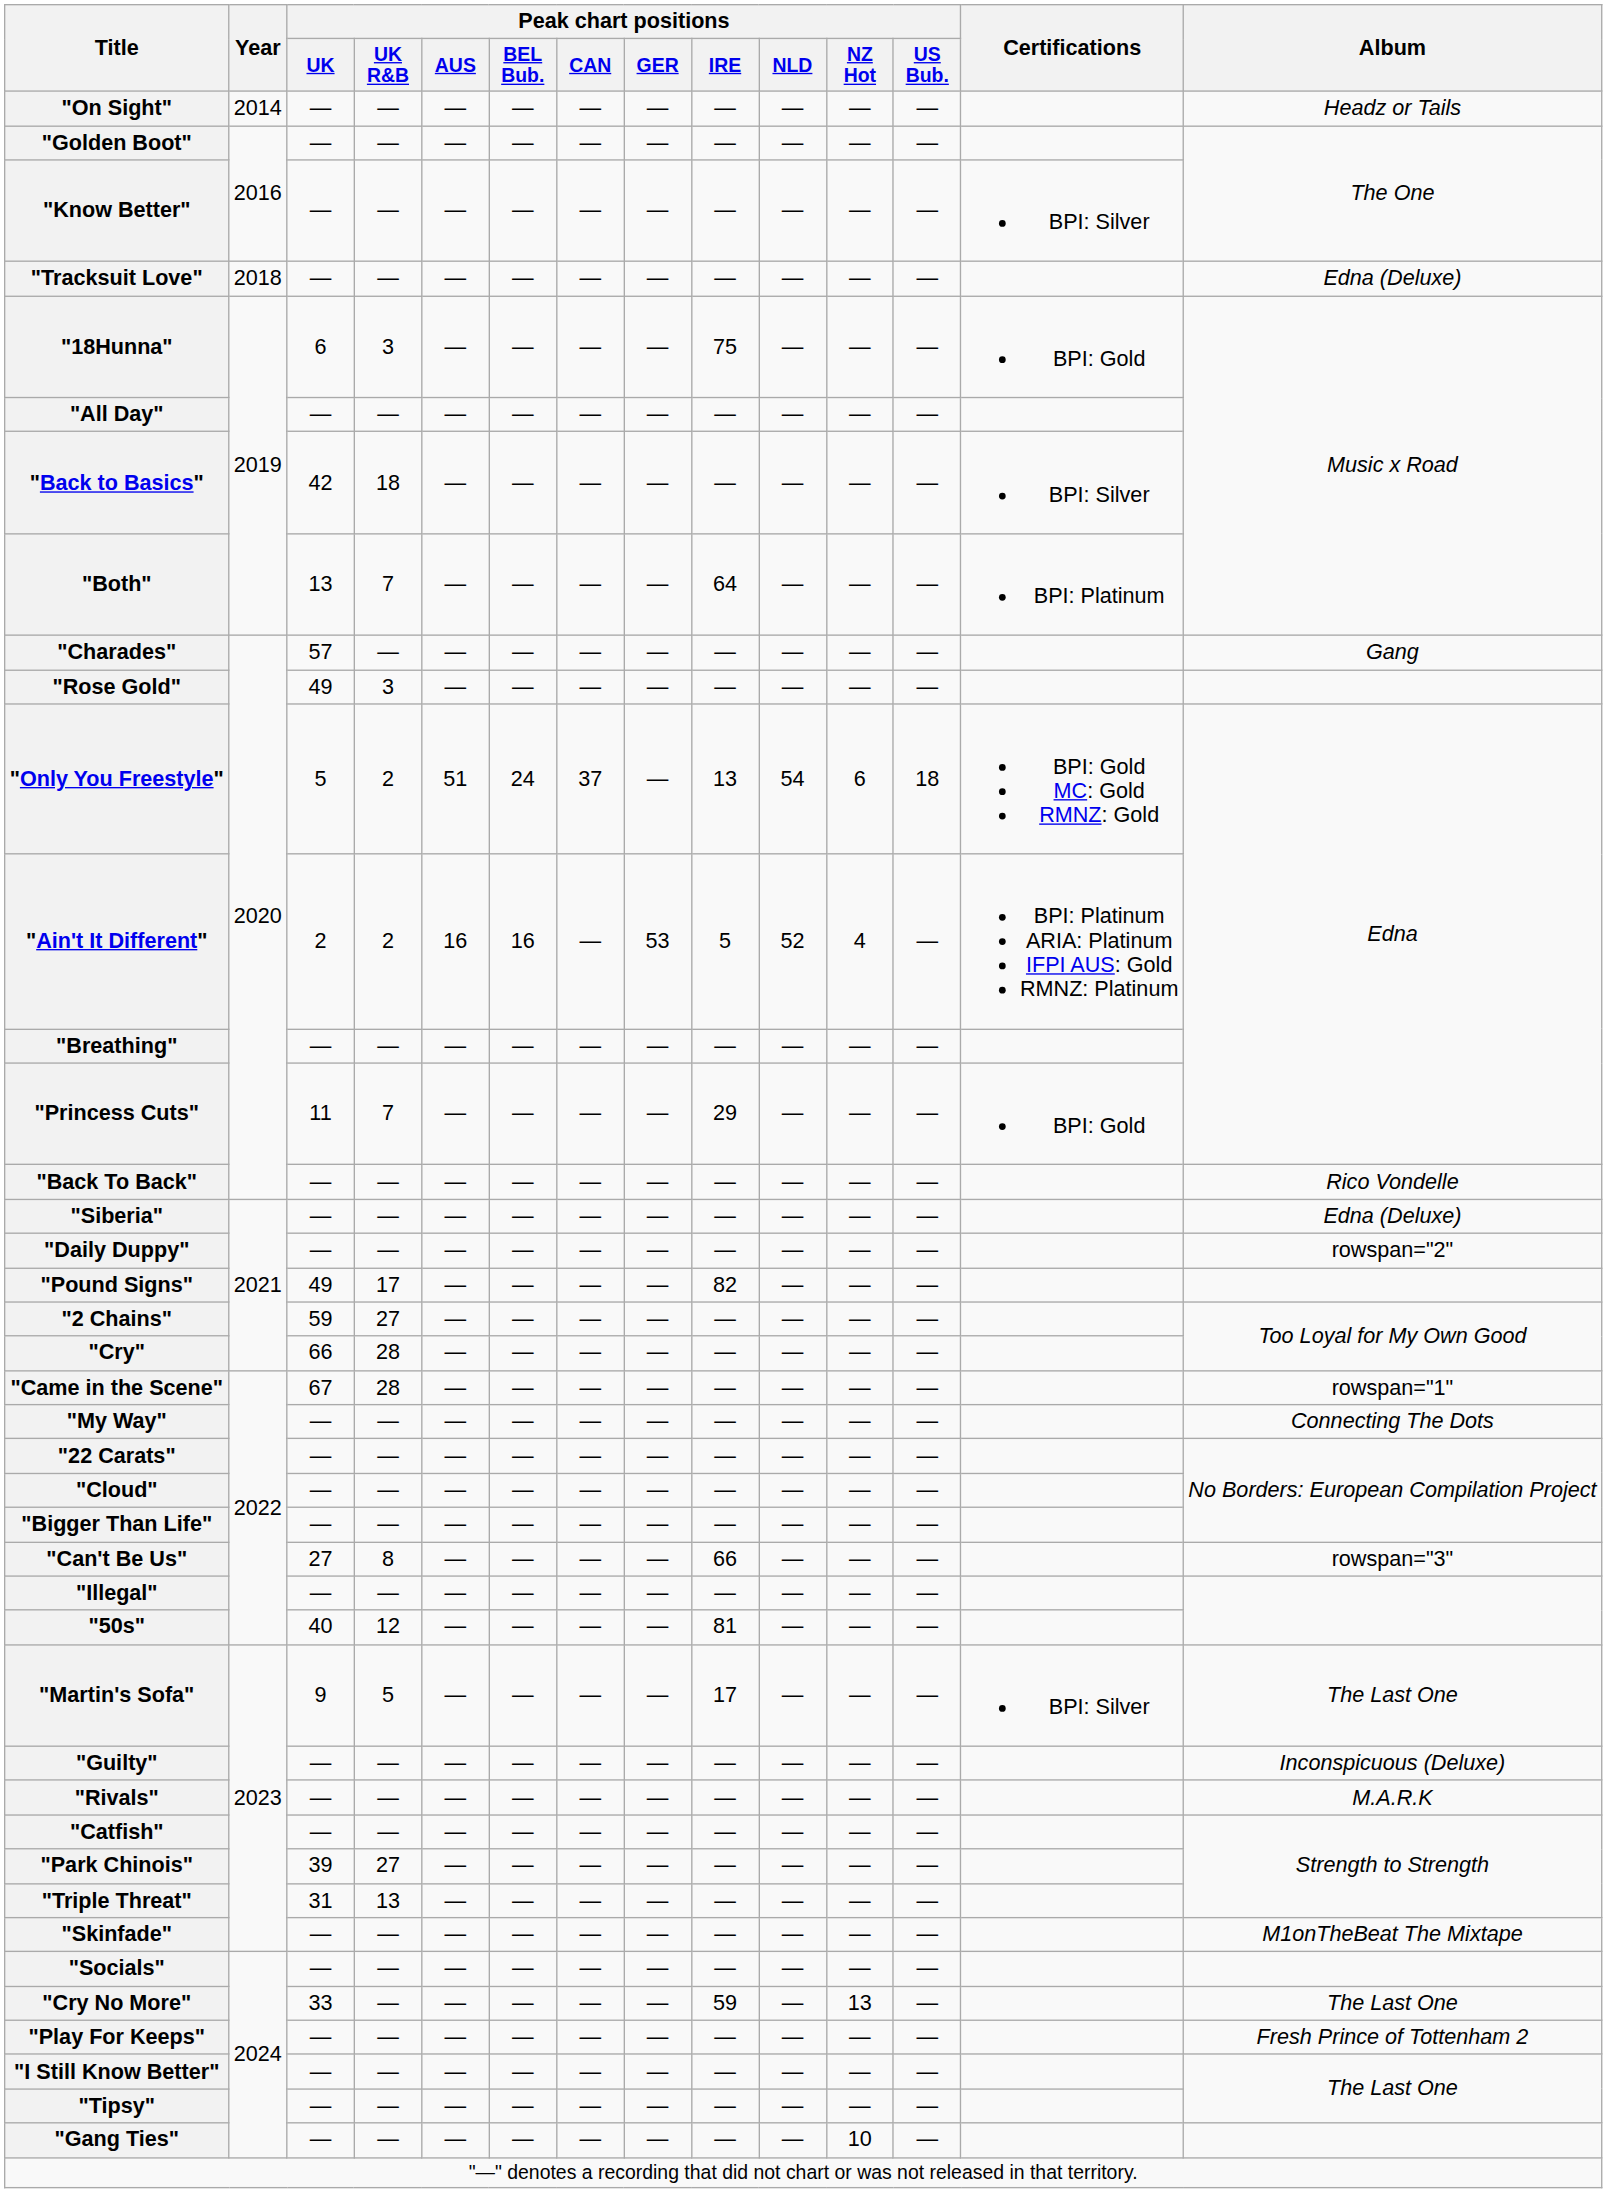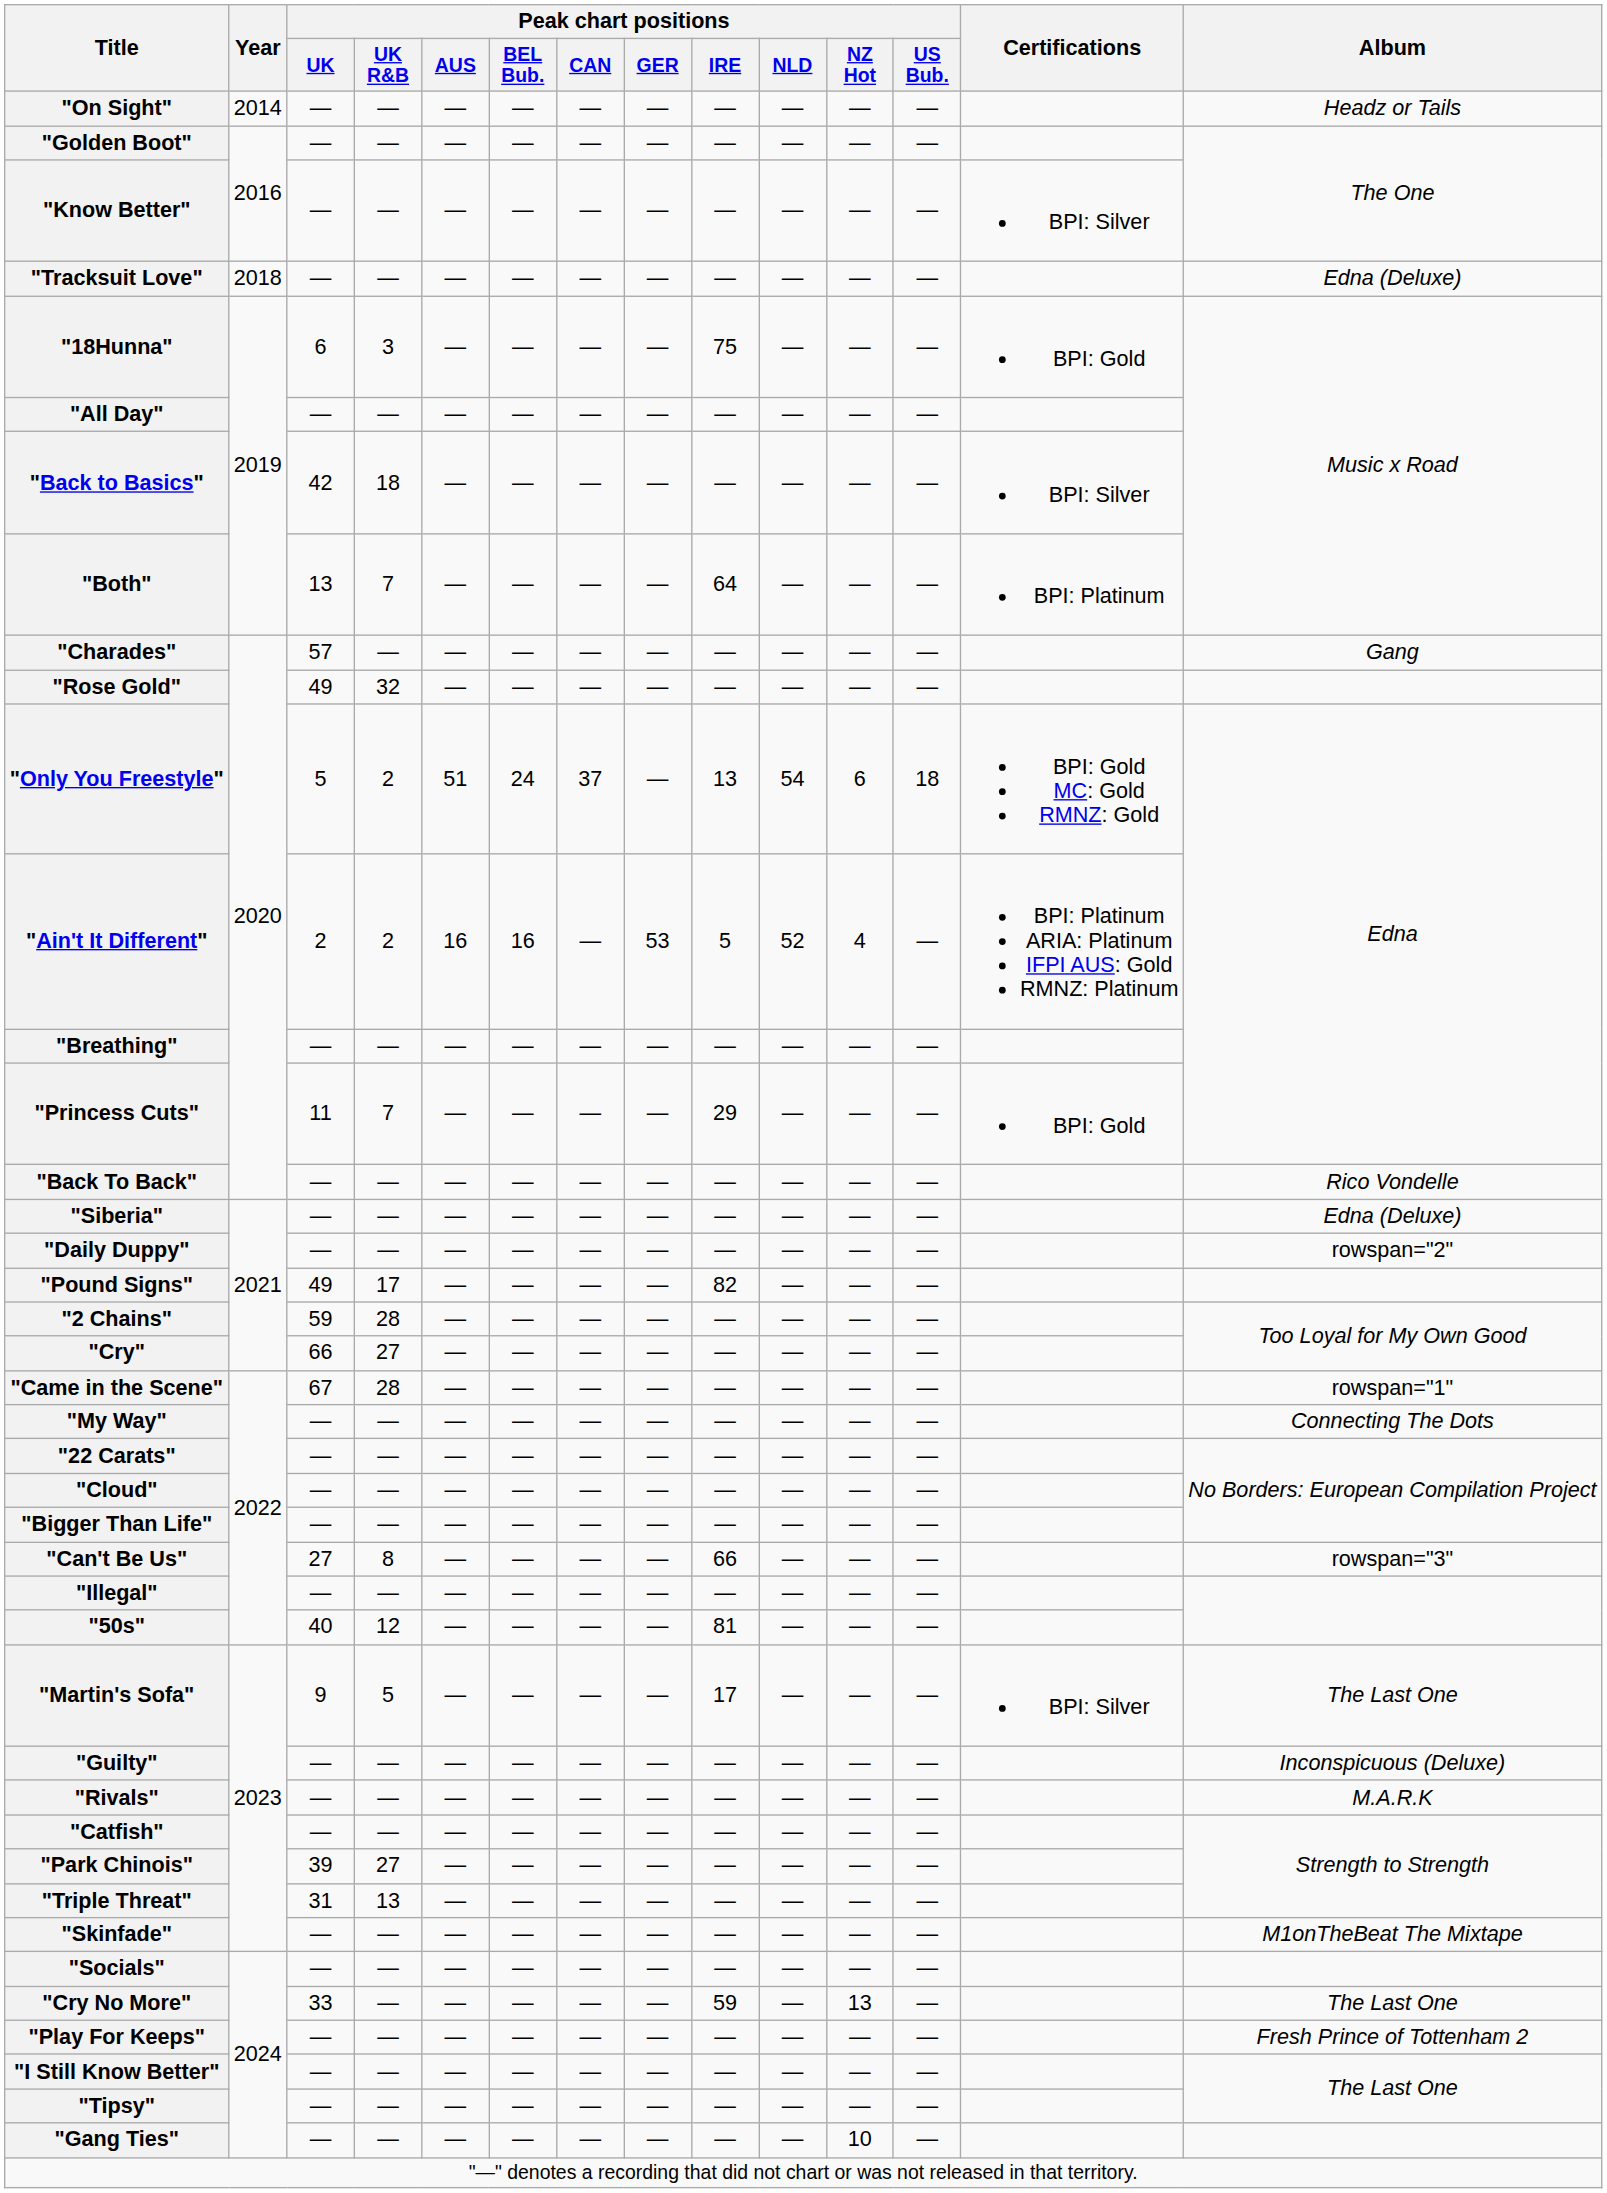(388, 686) 3 -> (388, 686) 32
(388, 1318) 27 -> (388, 1318) 28
(388, 1353) 28 -> (388, 1353) 27
